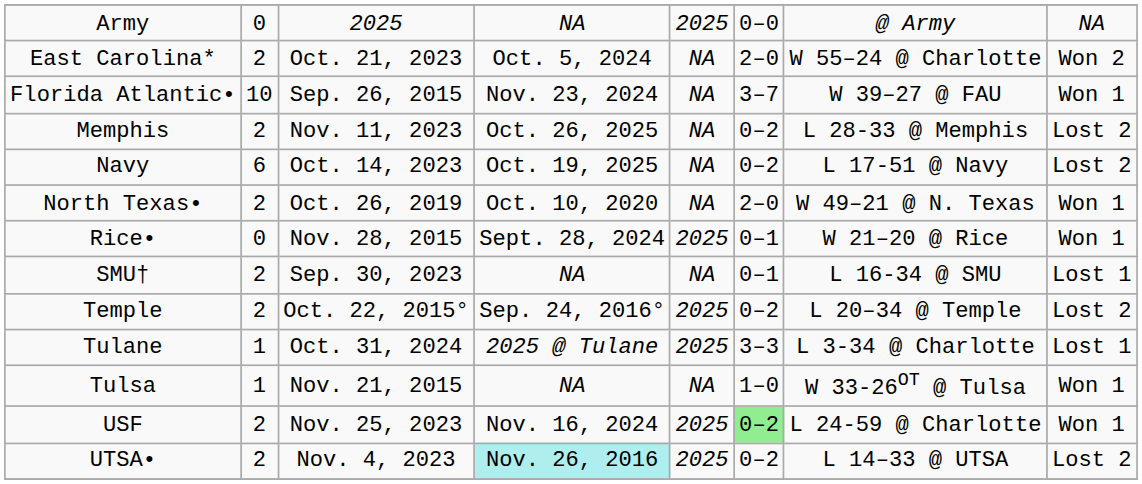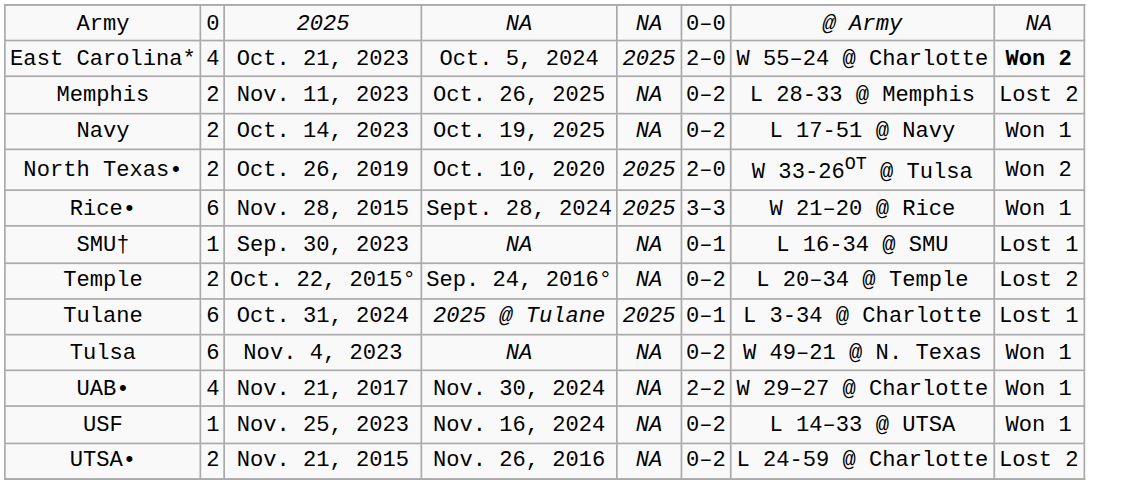(702, 23) 2025 -> (649, 23) NA
(259, 59) 2 -> (213, 59) 4
(702, 59) NA -> (649, 59) 2025
(1092, 59) normal -> (1039, 59) bold
- row: (123, 95)
(259, 167) 6 -> (213, 131) 2
(1092, 167) Lost 2 -> (1039, 131) Won 1
(702, 203) NA -> (649, 170) 2025
(915, 203) W 49–21 @ N. Texas -> (862, 170) W 33-26OT @ Tulsa
(1092, 203) Won 1 -> (1039, 170) Won 2
(259, 239) 0 -> (213, 209) 6
(759, 239) 0–1 -> (706, 209) 3–3
(259, 275) 2 -> (213, 245) 1
(702, 311) 2025 -> (649, 281) NA
(259, 347) 1 -> (213, 317) 6
(759, 347) 3–3 -> (706, 317) 0–1
(259, 386) 1 -> (213, 353) 6
(376, 386) Nov. 21, 2015 -> (323, 353) Nov. 4, 2023
(759, 386) 1–0 -> (706, 353) 0–2
(915, 386) W 33-26OT @ Tulsa -> (862, 353) W 49–21 @ N. Texas
+ row: (103, 389)
(259, 425) 2 -> (213, 425) 1
(702, 425) 2025 -> (649, 425) NA
(759, 425) lightgreen background -> (706, 425) no background
(915, 425) L 24-59 @ Charlotte -> (862, 425) L 14–33 @ UTSA
(376, 461) Nov. 4, 2023 -> (323, 461) Nov. 21, 2015
(572, 461) paleturquoise background -> (519, 461) no background
(702, 461) 2025 -> (649, 461) NA
(915, 461) L 14–33 @ UTSA -> (862, 461) L 24-59 @ Charlotte
